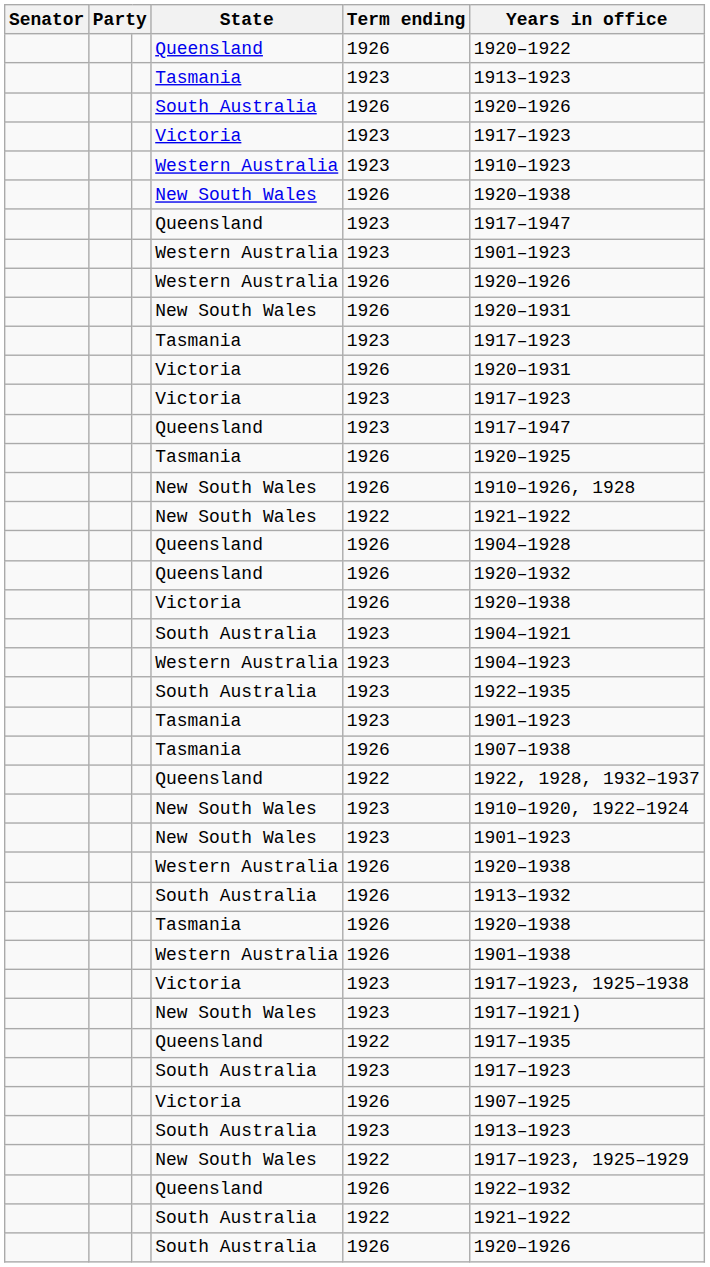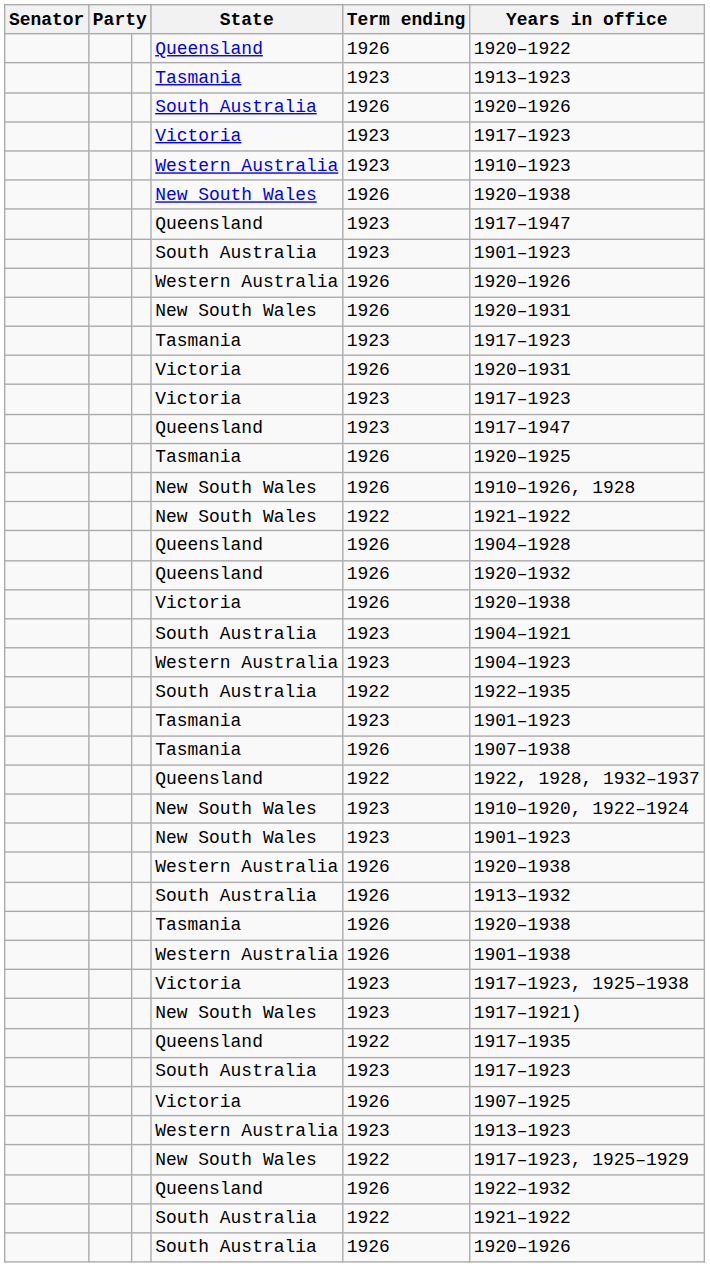(247, 253) Western Australia -> (236, 253) South Australia
(368, 692) 1923 -> (368, 692) 1922
(236, 1130) South Australia -> (247, 1130) Western Australia
